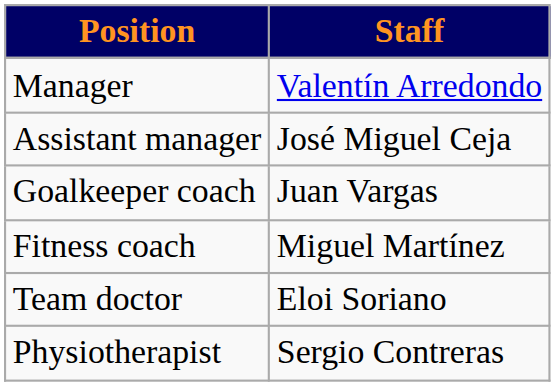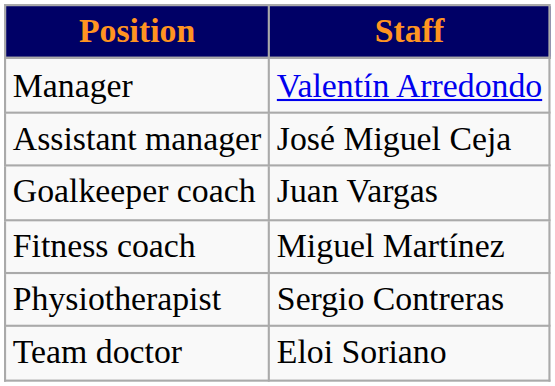rows swapped: (117, 352) <-> (97, 298)
